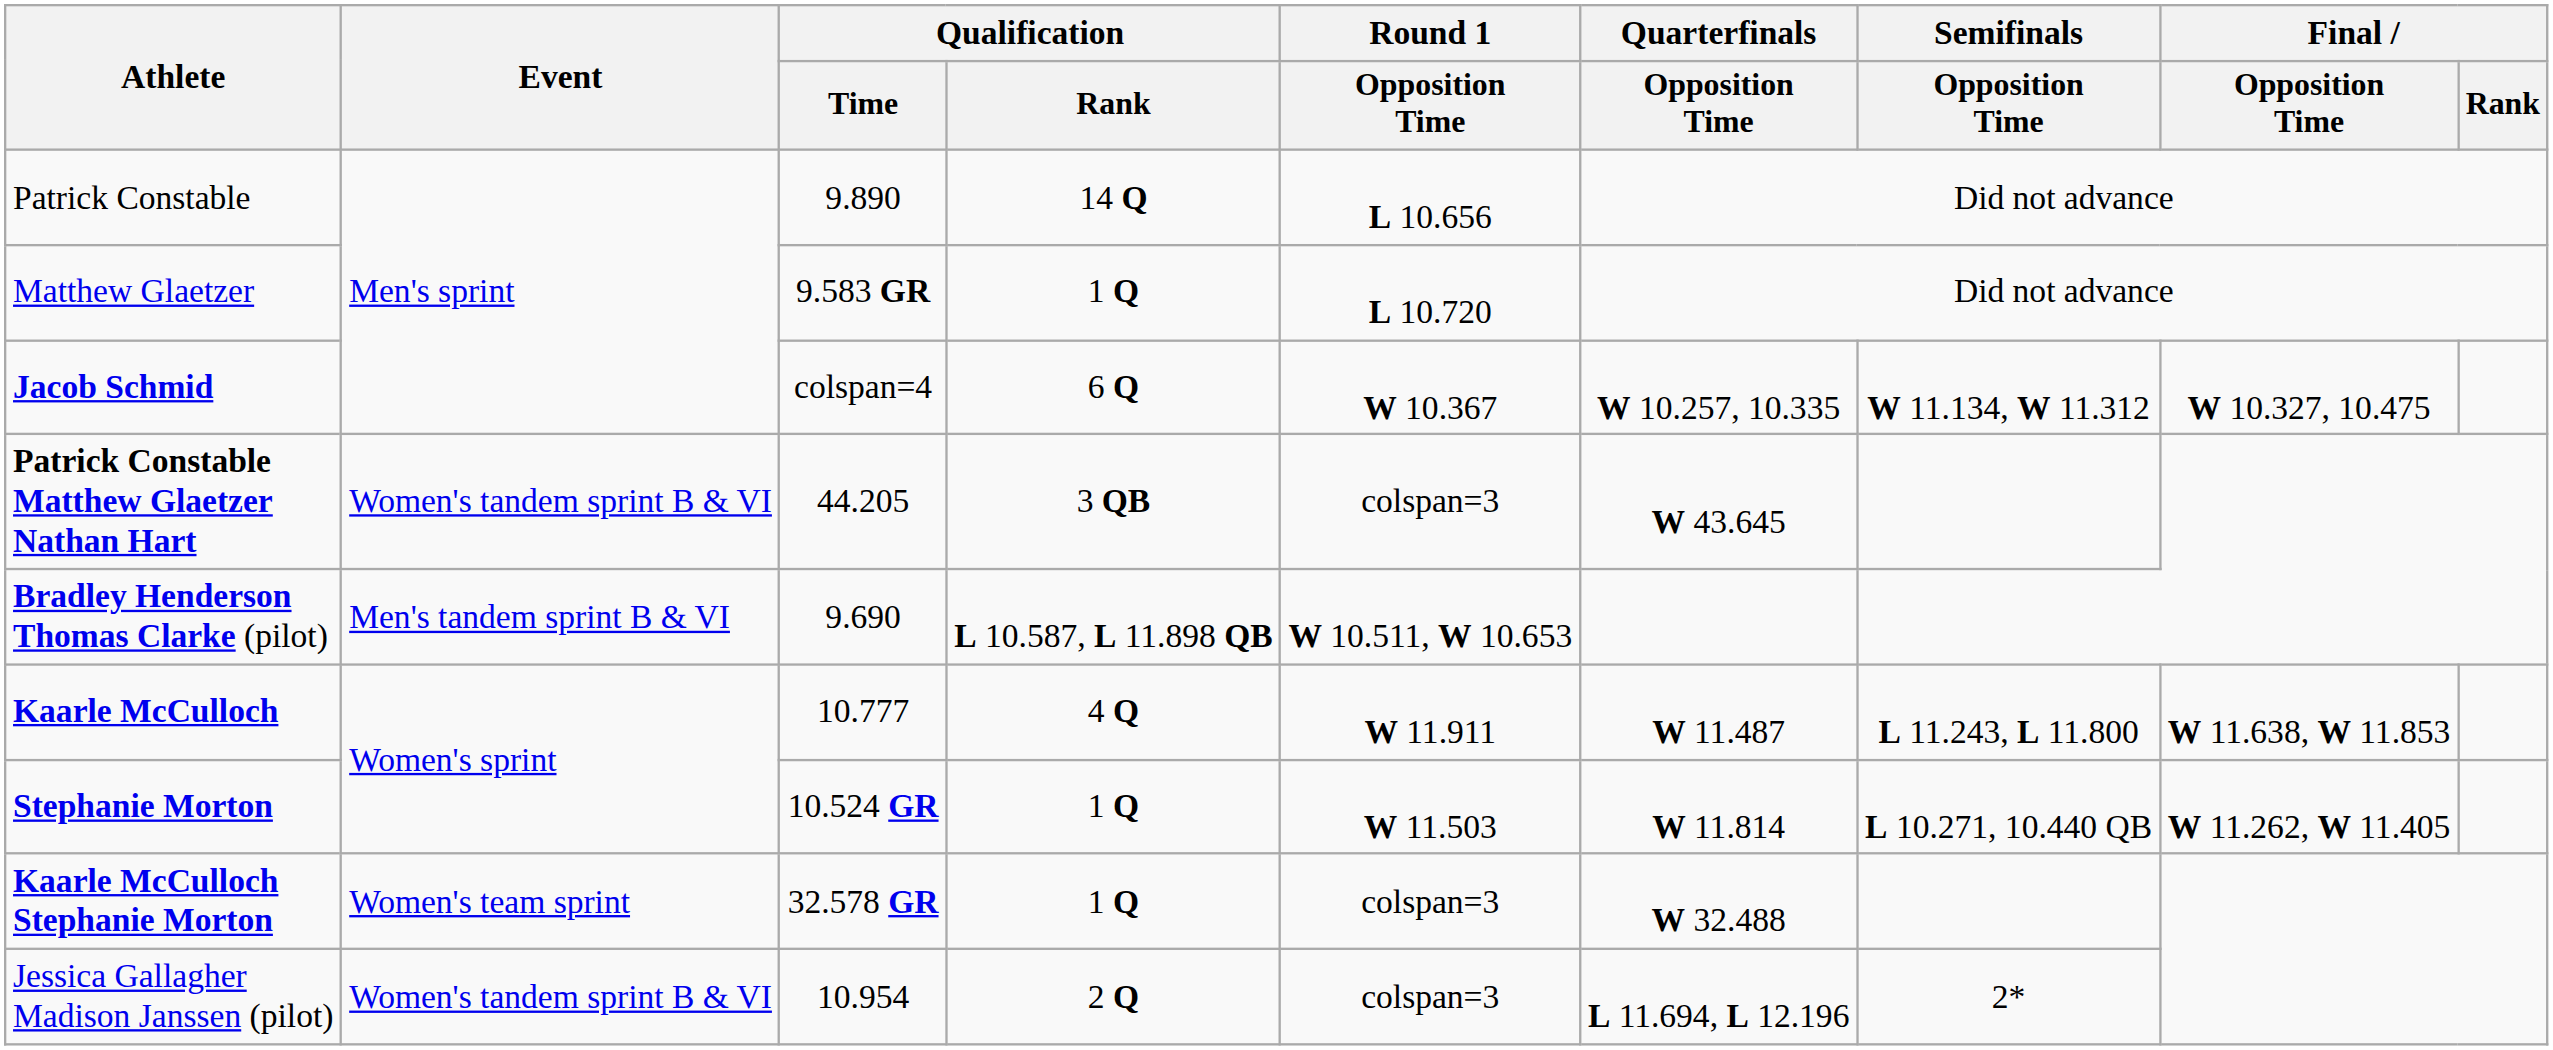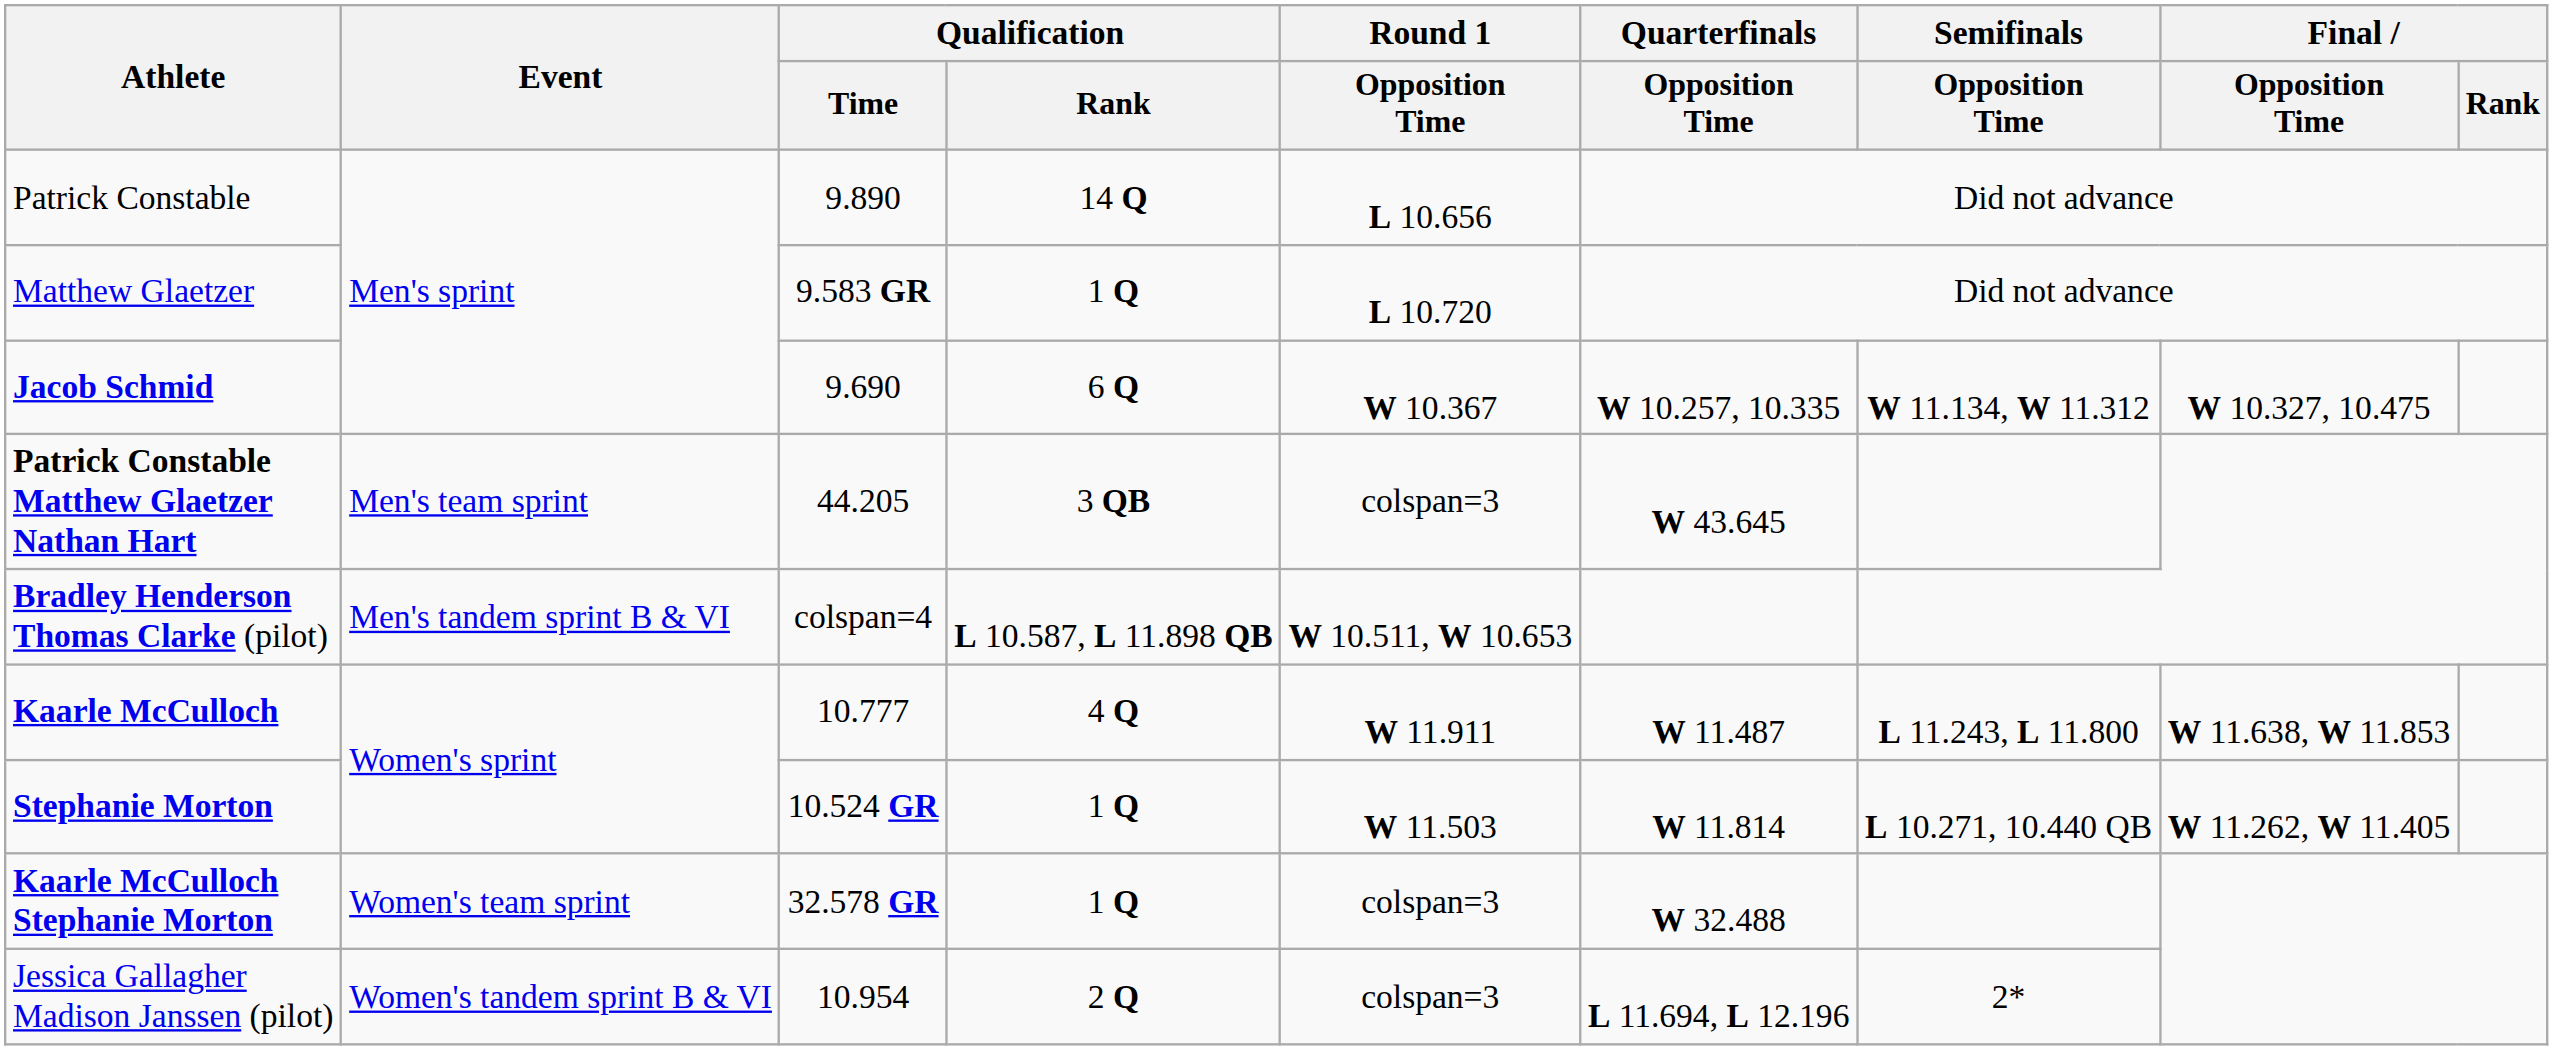(863, 387) colspan=4 -> (863, 387) 9.690
(561, 501) Women's tandem sprint B & VI -> (469, 501) Men's team sprint
(863, 616) 9.690 -> (863, 616) colspan=4
